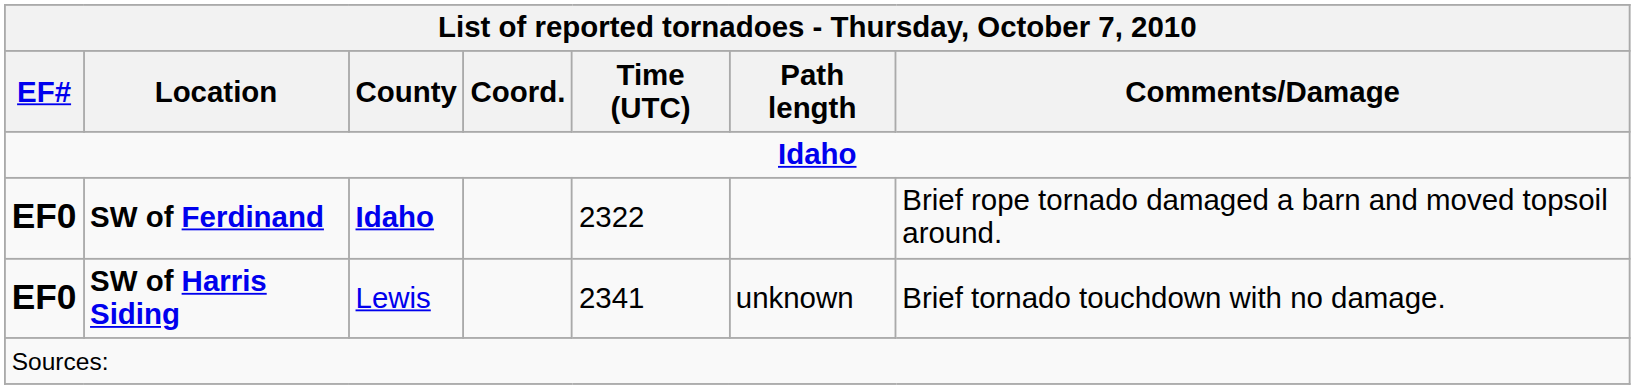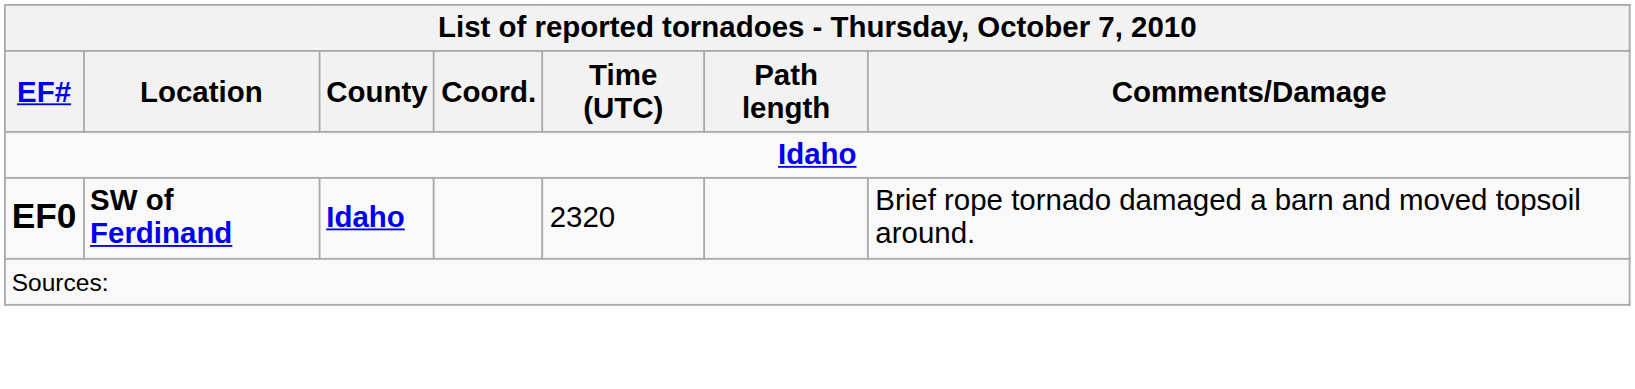(612, 217) 2322 -> (582, 217) 2320
- row: (178, 297)
